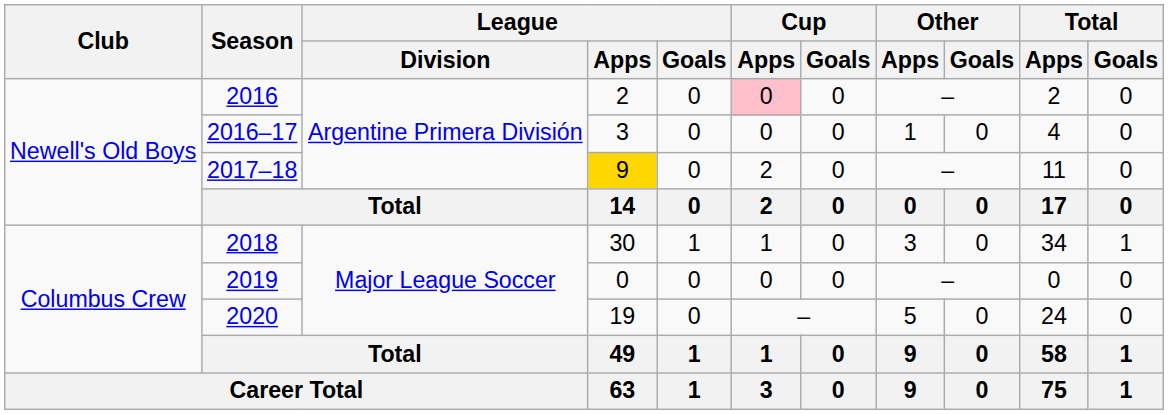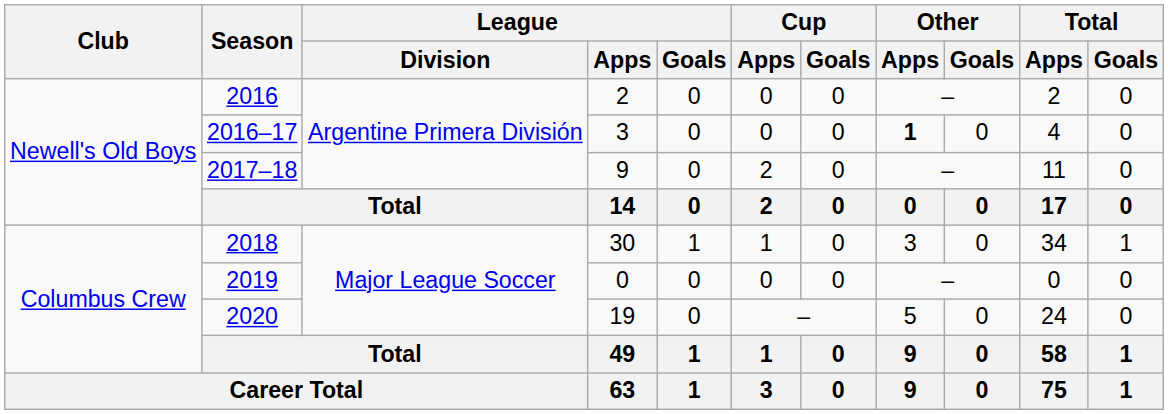(766, 96) pink background -> (766, 96) no background
(910, 133) normal -> (910, 133) bold
(622, 170) gold background -> (622, 170) no background
